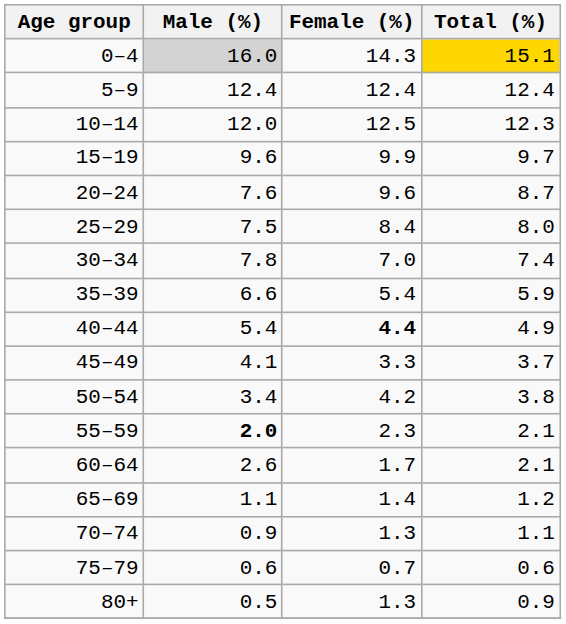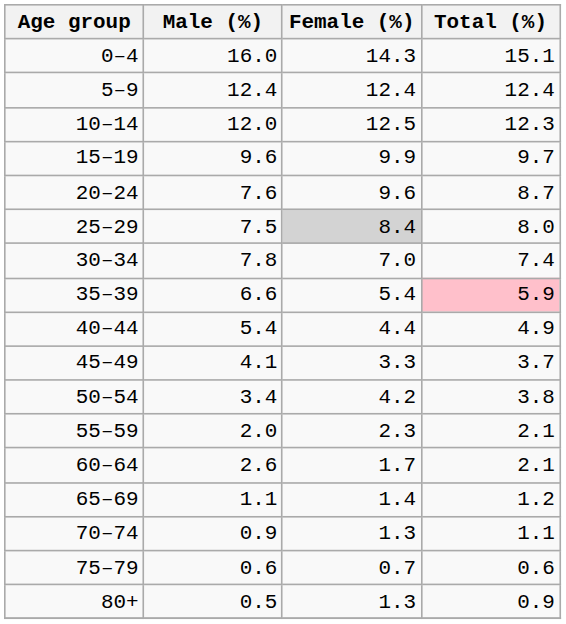(252, 56) lightgrey background -> (252, 56) no background
(530, 56) gold background -> (530, 56) no background
(397, 227) no background -> (397, 227) lightgrey background
(536, 295) no background -> (536, 295) pink background
(397, 329) bold -> (397, 329) normal
(259, 431) bold -> (259, 431) normal
